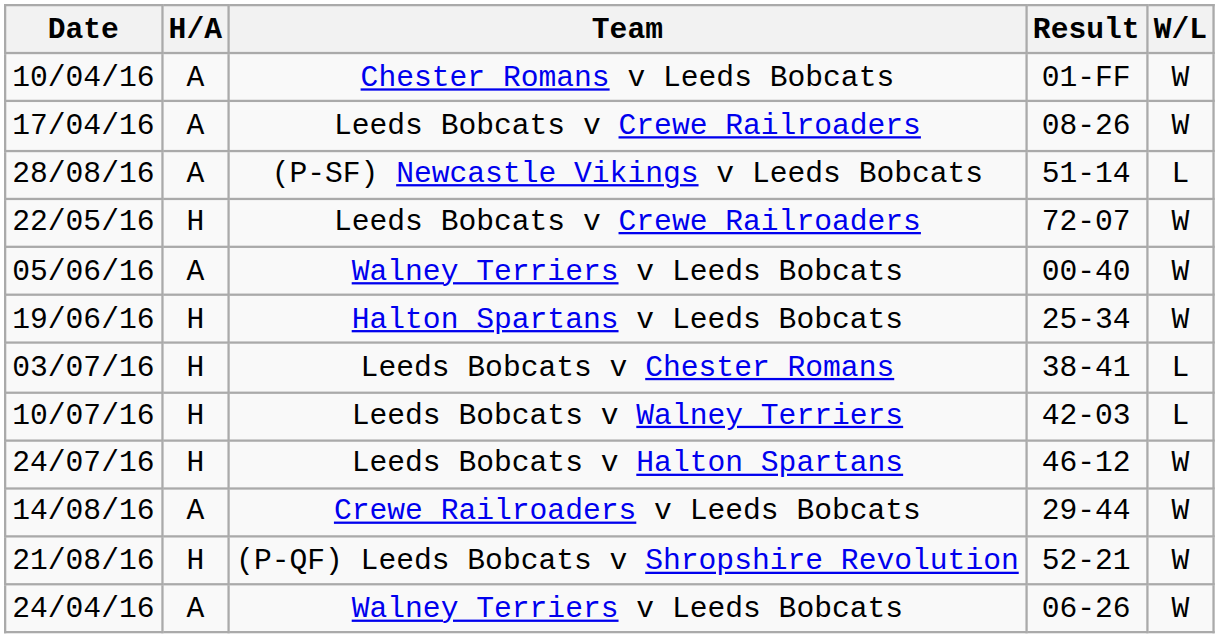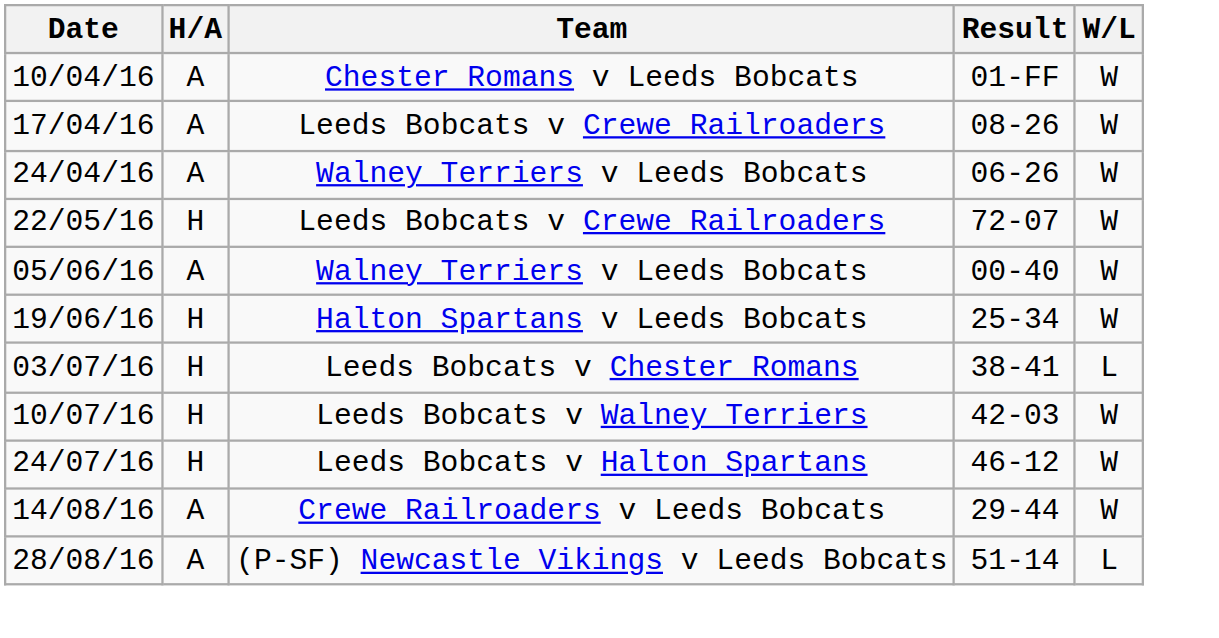rows swapped: (83, 609) <-> (83, 174)
(1180, 416) L -> (1109, 416) W
- row: (83, 561)
